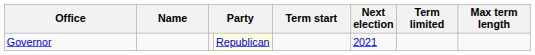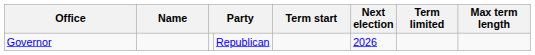(243, 42) lightyellow background -> (243, 42) no background
(365, 42) 2021 -> (365, 42) 2026
